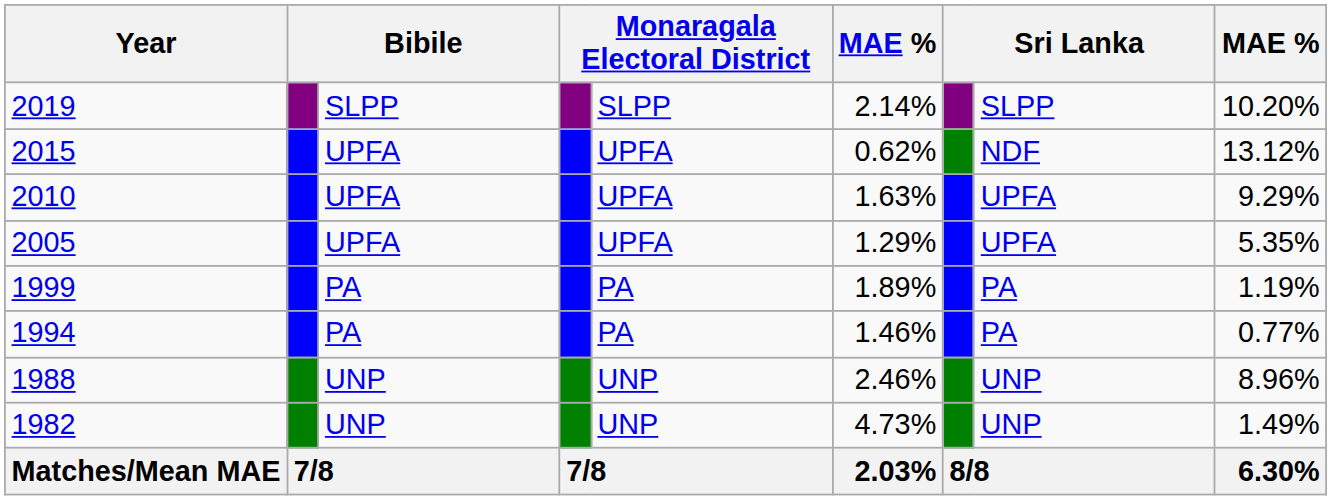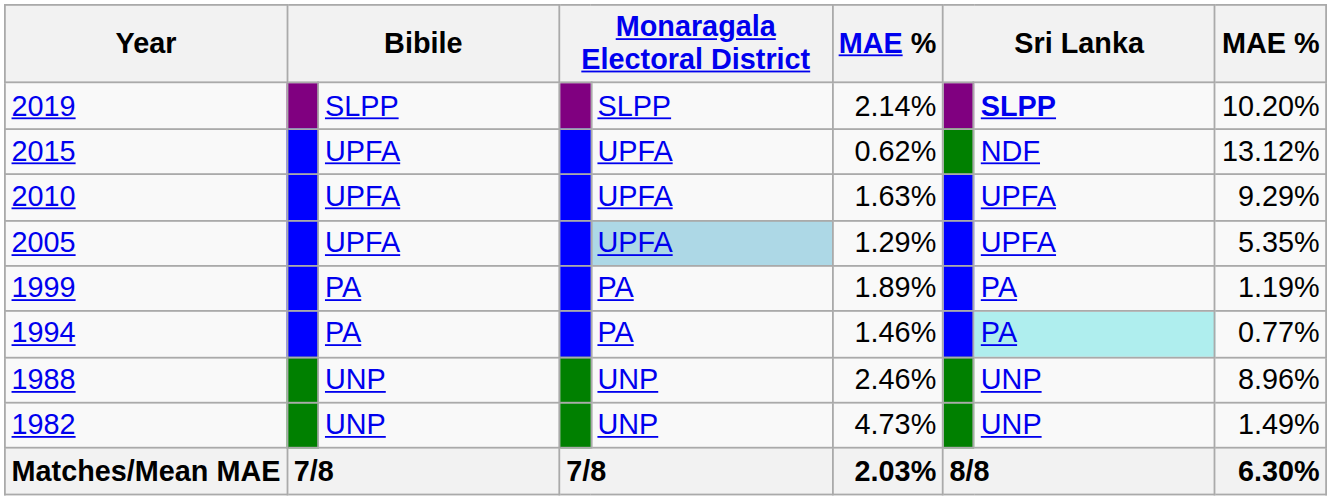(1018, 105) normal -> (1018, 105) bold
(635, 242) no background -> (635, 242) lightblue background
(999, 333) no background -> (999, 333) paleturquoise background
